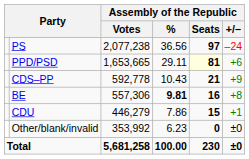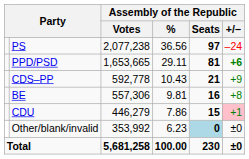(214, 63) lightyellow background -> (214, 63) no background
(236, 63) normal -> (236, 63) bold
(177, 96) bold -> (177, 96) normal
(236, 112) no background -> (236, 112) pink background
(217, 129) no background -> (217, 129) lightblue background
